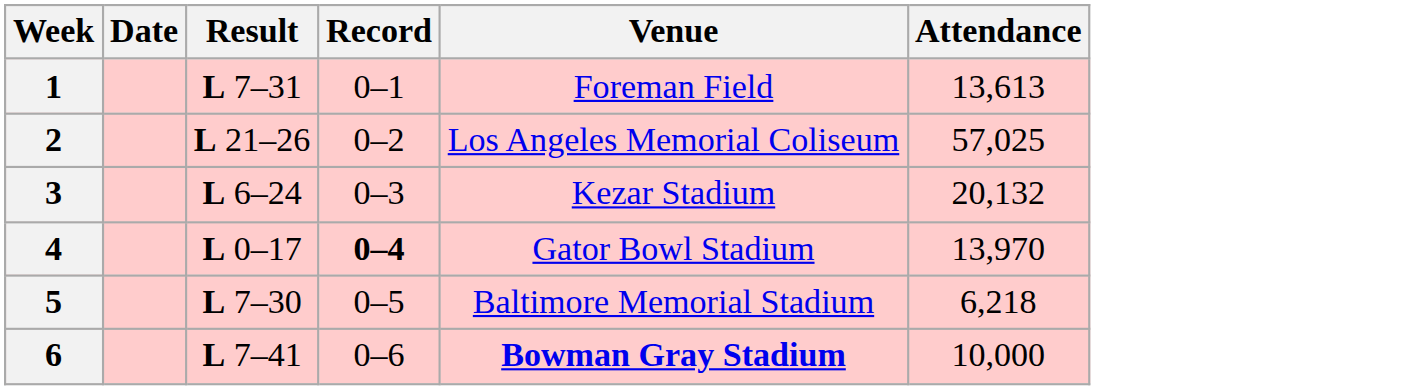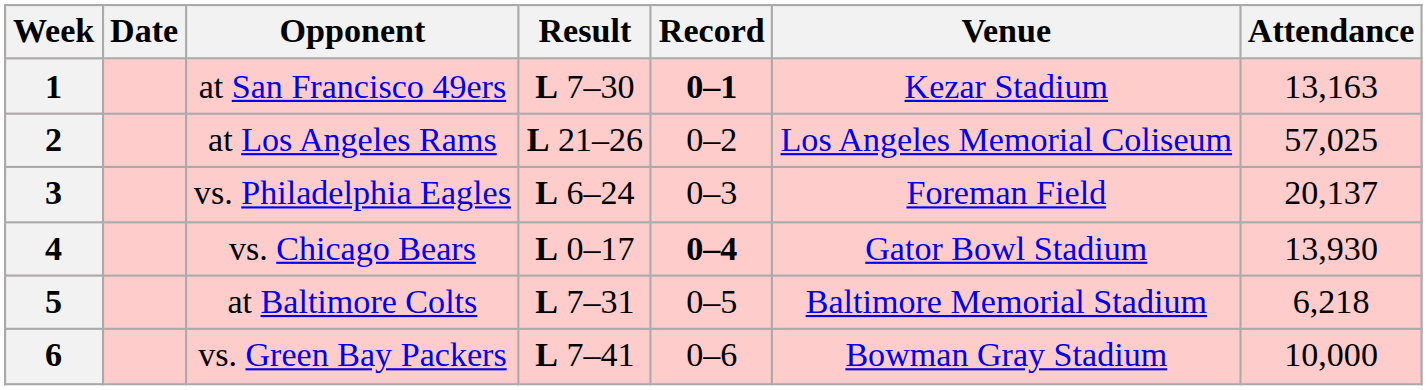+ column: (352, 31)
(252, 85) L 7–31 -> (585, 85) L 7–30
(379, 85) normal -> (712, 85) bold
(674, 85) Foreman Field -> (1006, 85) Kezar Stadium
(998, 85) 13,613 -> (1331, 85) 13,163
(673, 193) Kezar Stadium -> (1006, 193) Foreman Field
(998, 193) 20,132 -> (1331, 193) 20,137
(998, 247) 13,970 -> (1331, 247) 13,930
(252, 301) L 7–30 -> (585, 301) L 7–31
(674, 355) bold -> (1006, 355) normal
